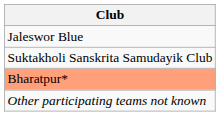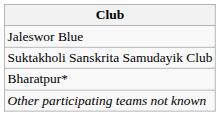(38, 79) lightsalmon background -> (38, 79) no background
